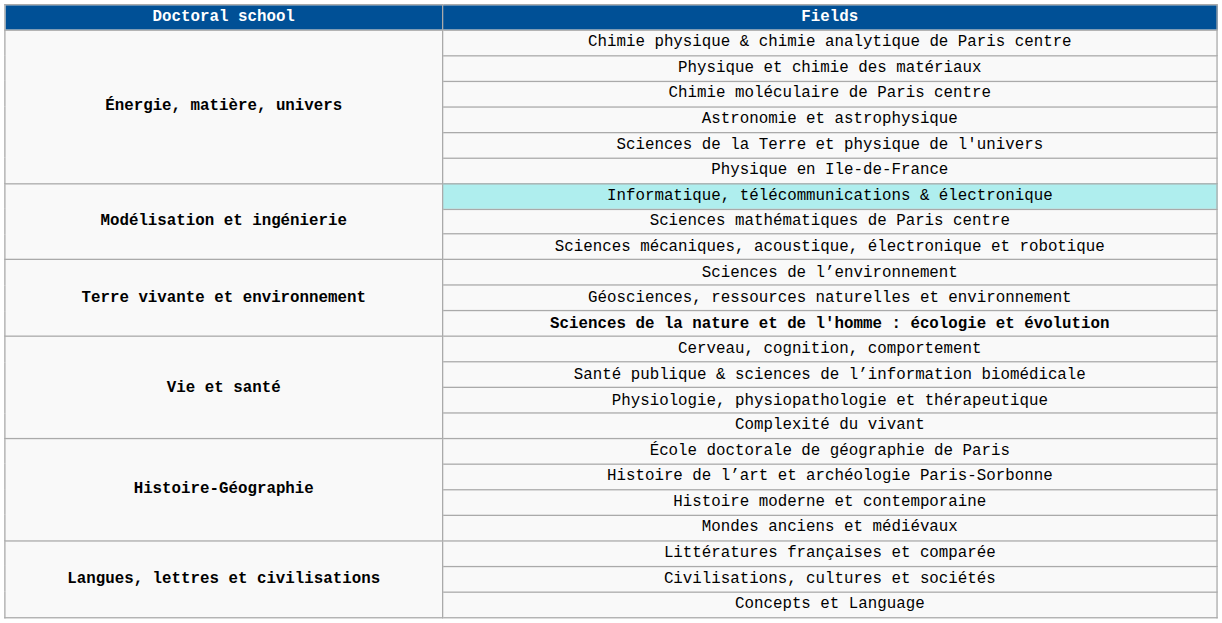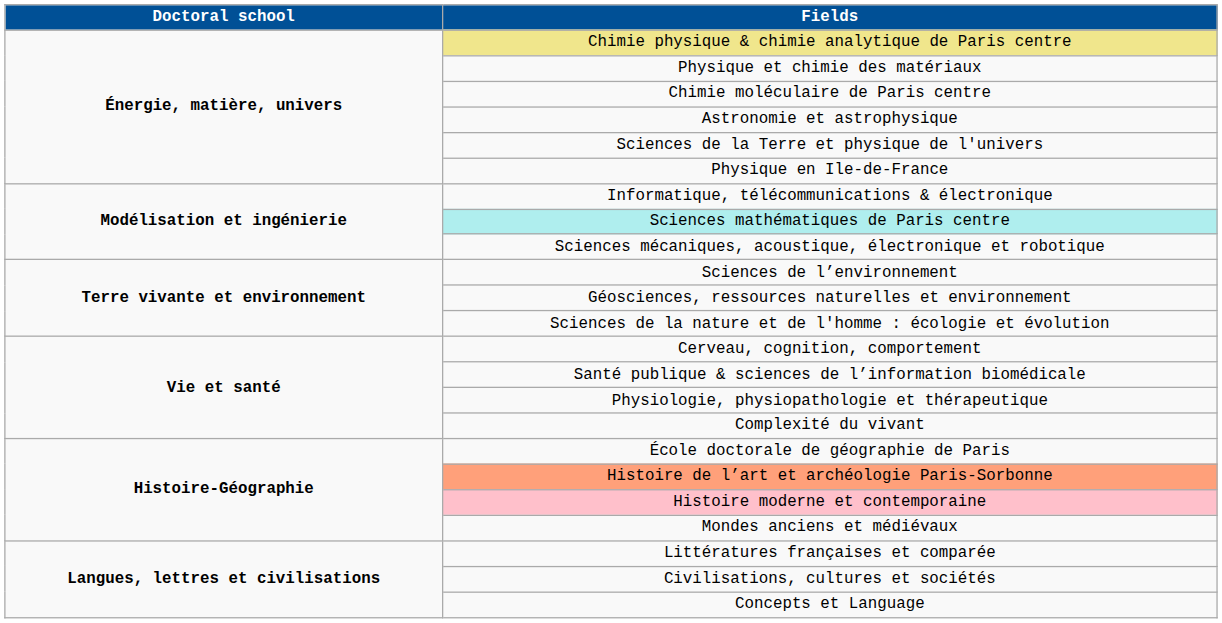(830, 43) no background -> (830, 43) khaki background
(830, 196) paleturquoise background -> (830, 196) no background
(830, 222) no background -> (830, 222) paleturquoise background
(830, 324) bold -> (830, 324) normal
(830, 477) no background -> (830, 477) lightsalmon background
(830, 503) no background -> (830, 503) pink background
